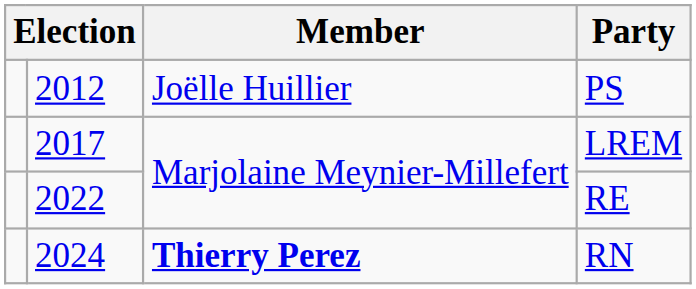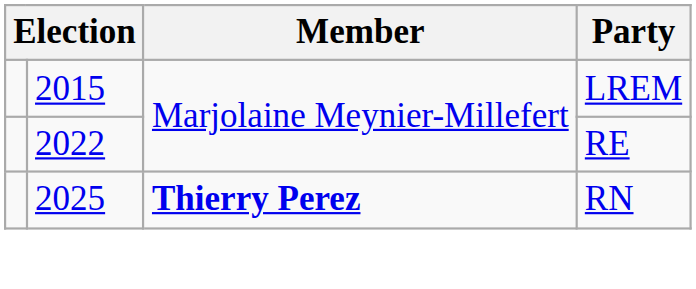- row: (604, 87)
(70, 143) 2017 -> (70, 87) 2015
(70, 254) 2024 -> (70, 198) 2025
